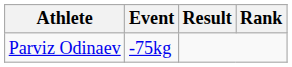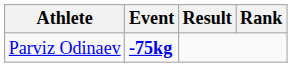(150, 47) normal -> (151, 47) bold
